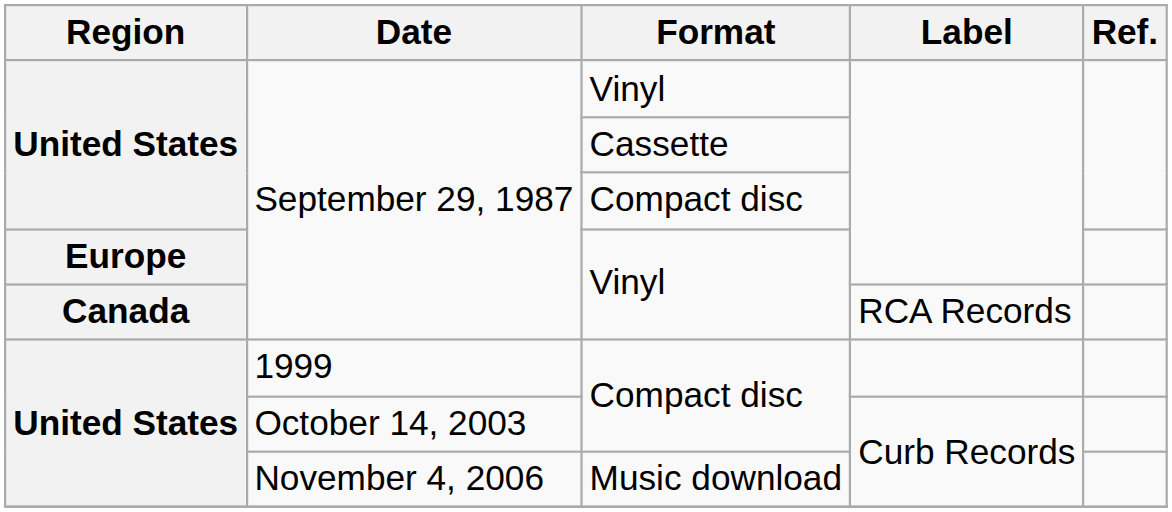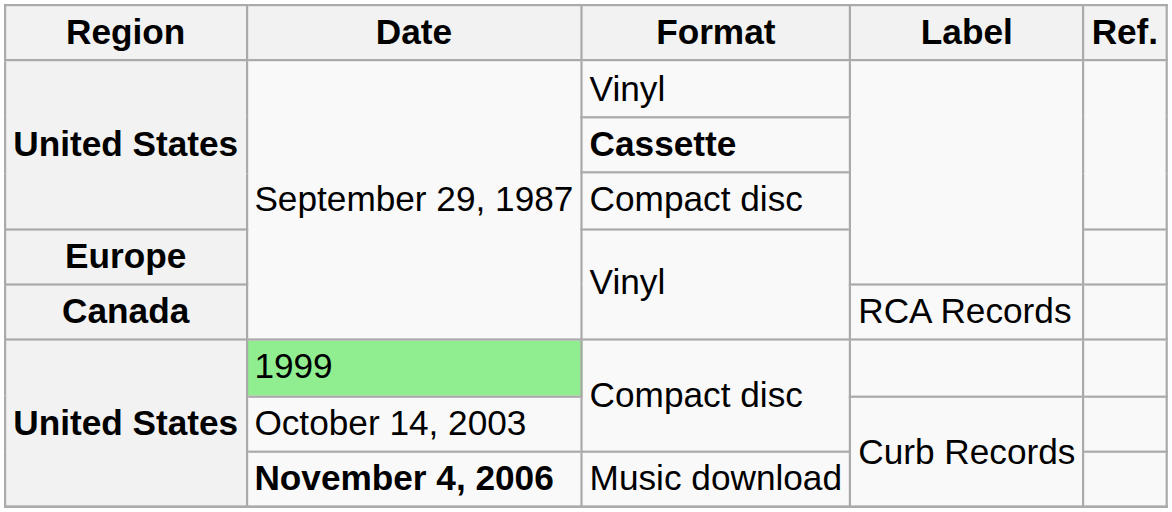(659, 144) normal -> (663, 144) bold
(294, 367) no background -> (294, 367) lightgreen background
(399, 479) normal -> (404, 479) bold
